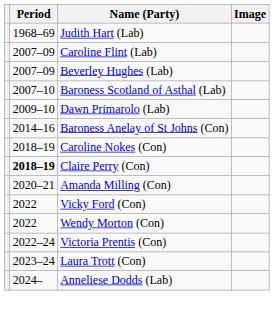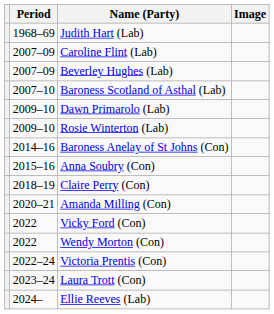+ row: (114, 128)
+ row: (108, 166)
- row: (113, 147)
(34, 166) bold -> (34, 185) normal
- row: (116, 280)
+ row: (105, 299)
